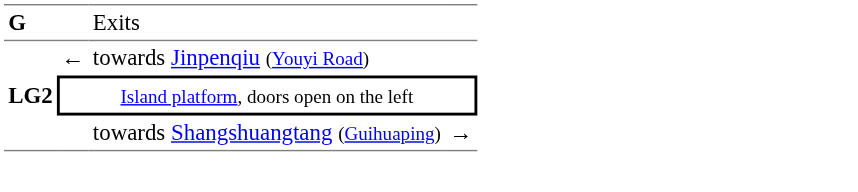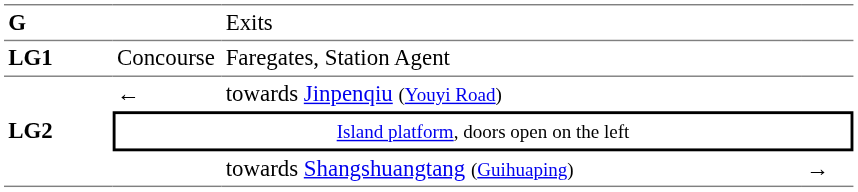+ row: (166, 58)
